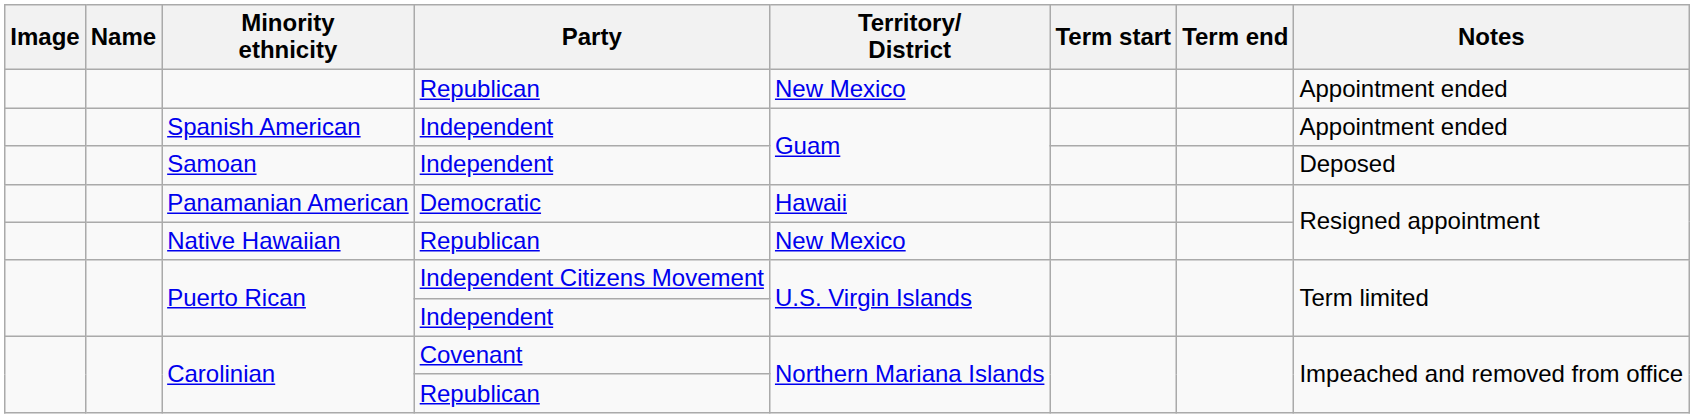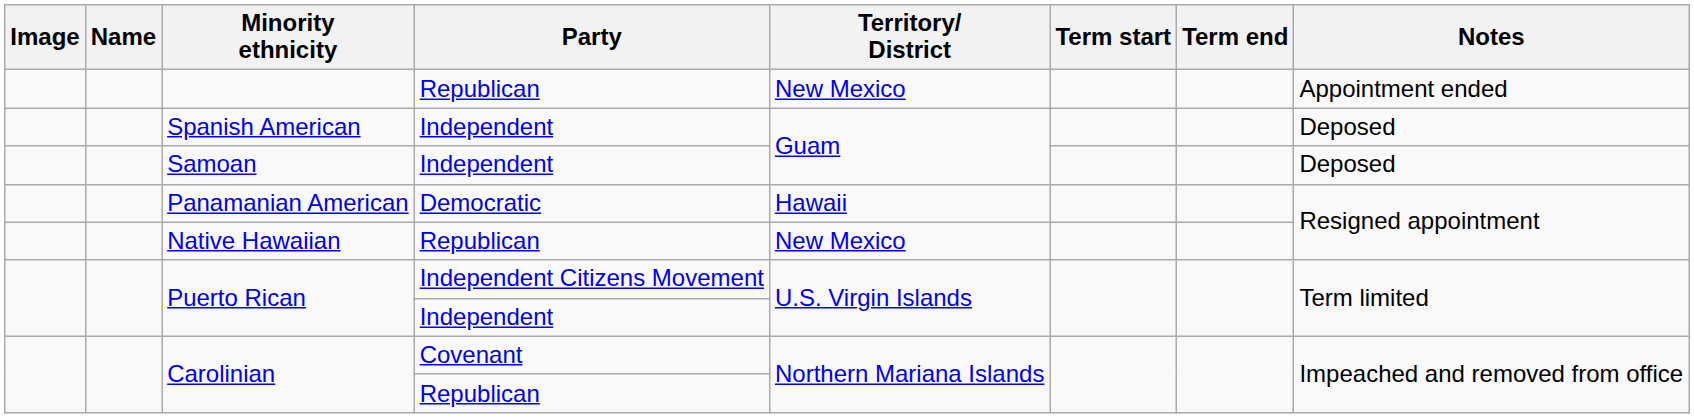(1404, 126) Appointment ended -> (1347, 126) Deposed
